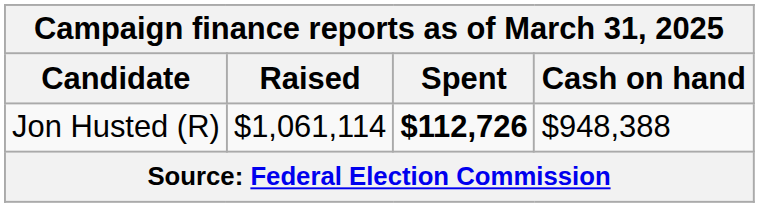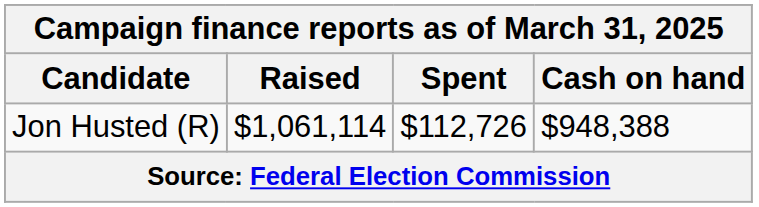(464, 126) bold -> (464, 126) normal
